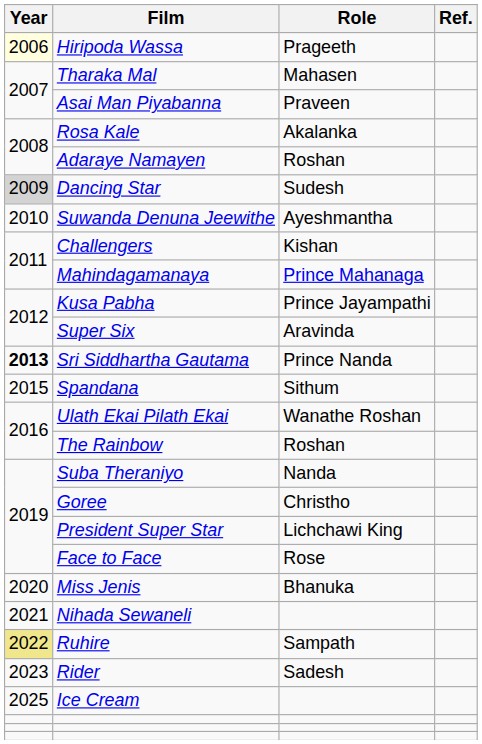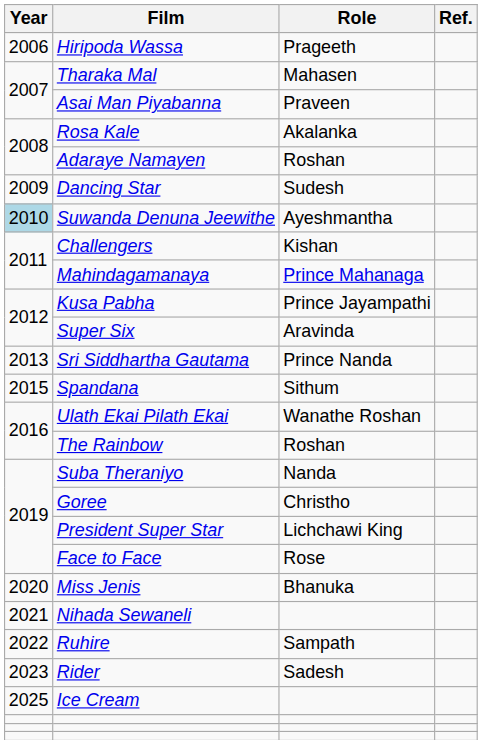(29, 47) lightyellow background -> (29, 47) no background
(29, 189) lightgrey background -> (29, 189) no background
(29, 217) no background -> (29, 217) lightblue background
(29, 359) bold -> (29, 359) normal
(29, 643) khaki background -> (29, 643) no background
